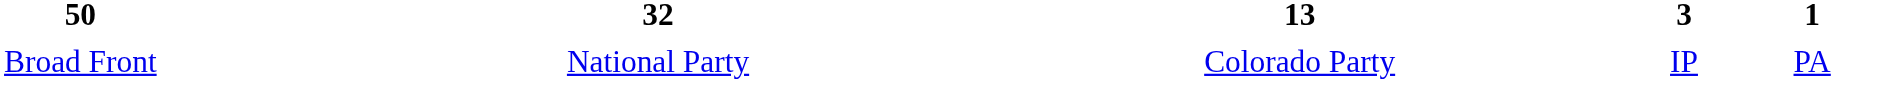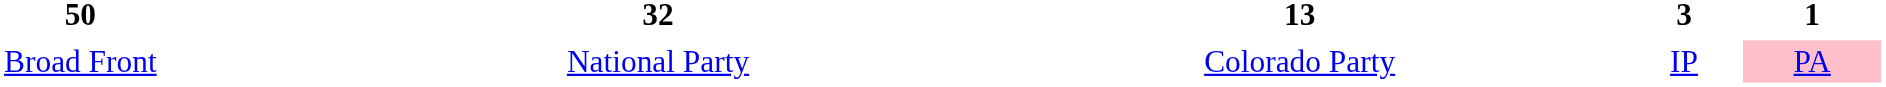(1812, 60) no background -> (1812, 60) pink background
